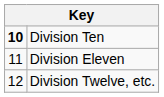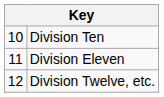(16, 37) bold -> (16, 37) normal
